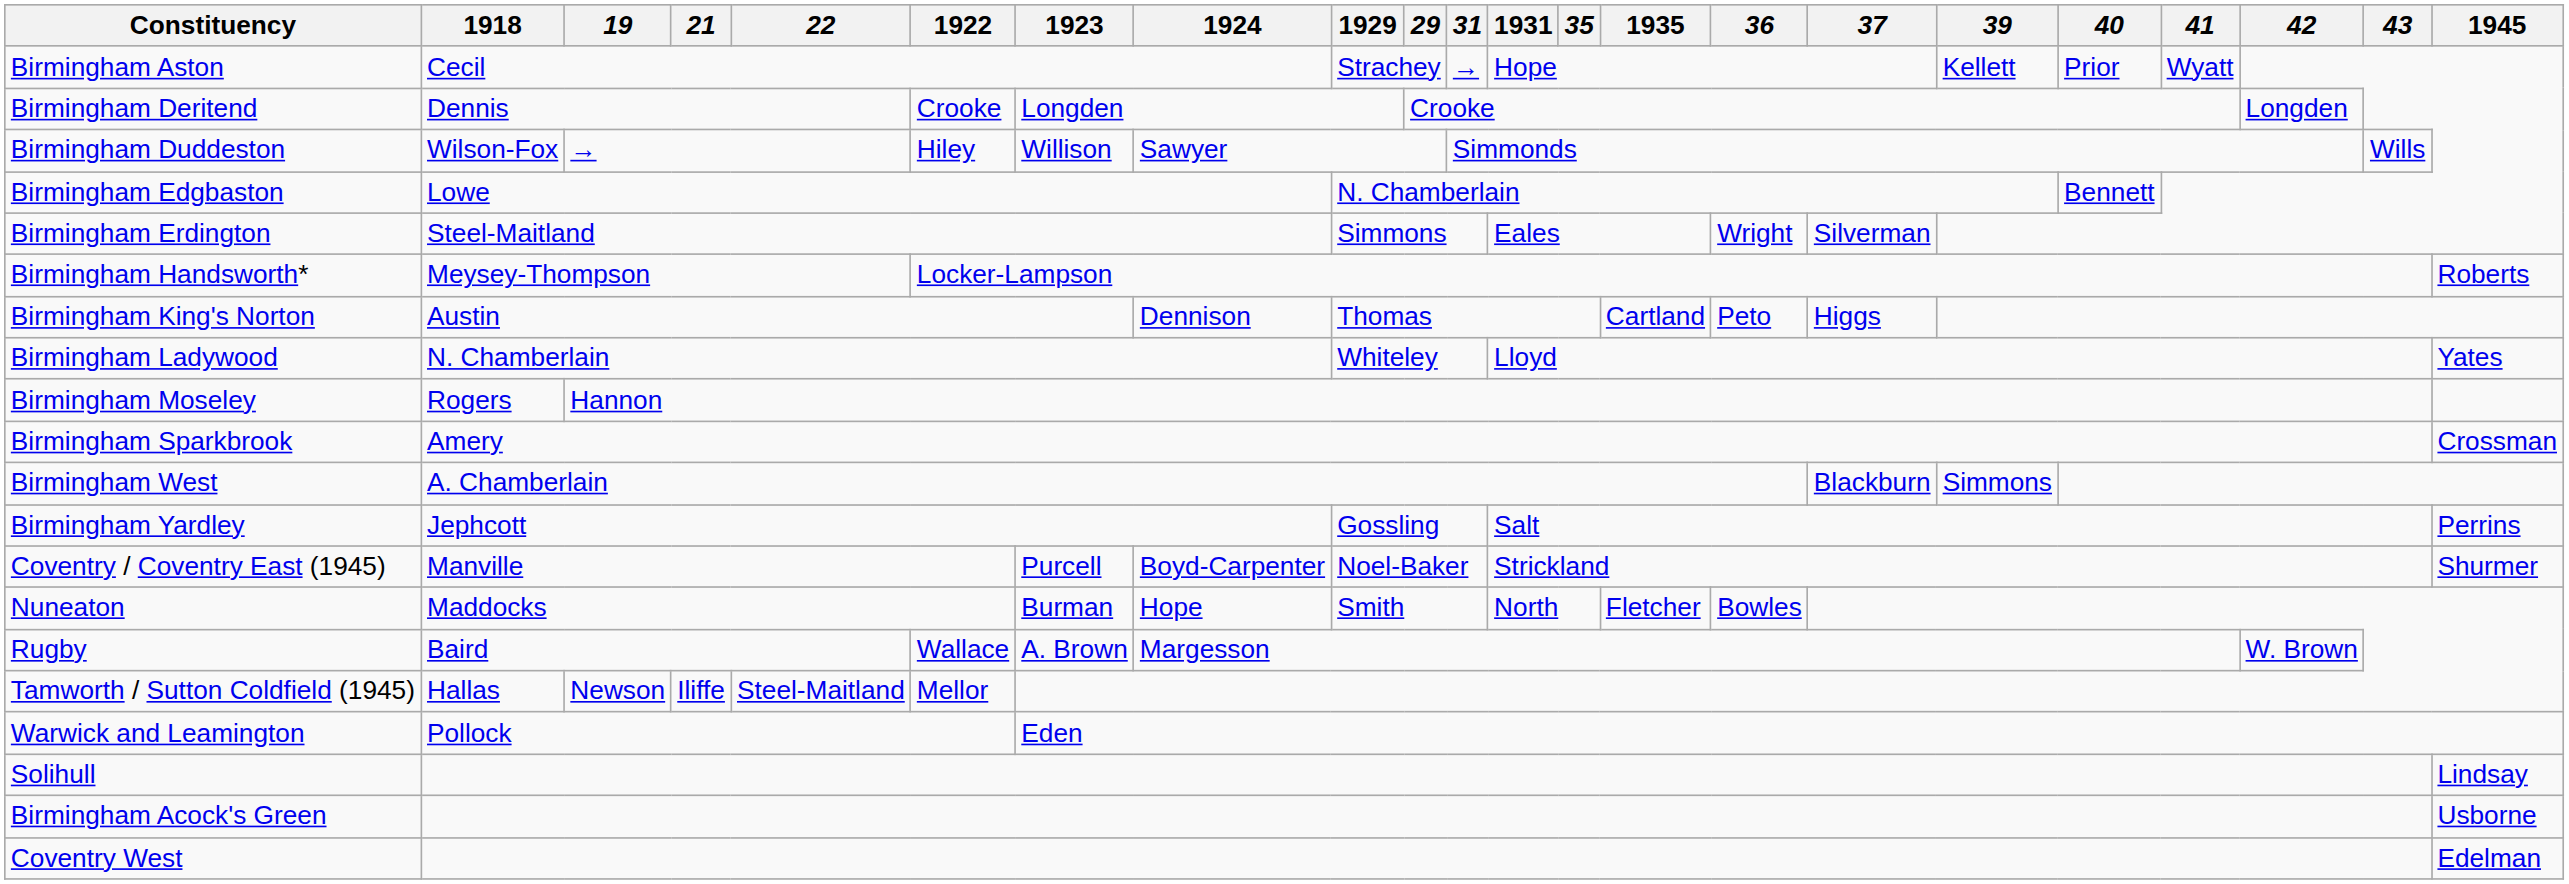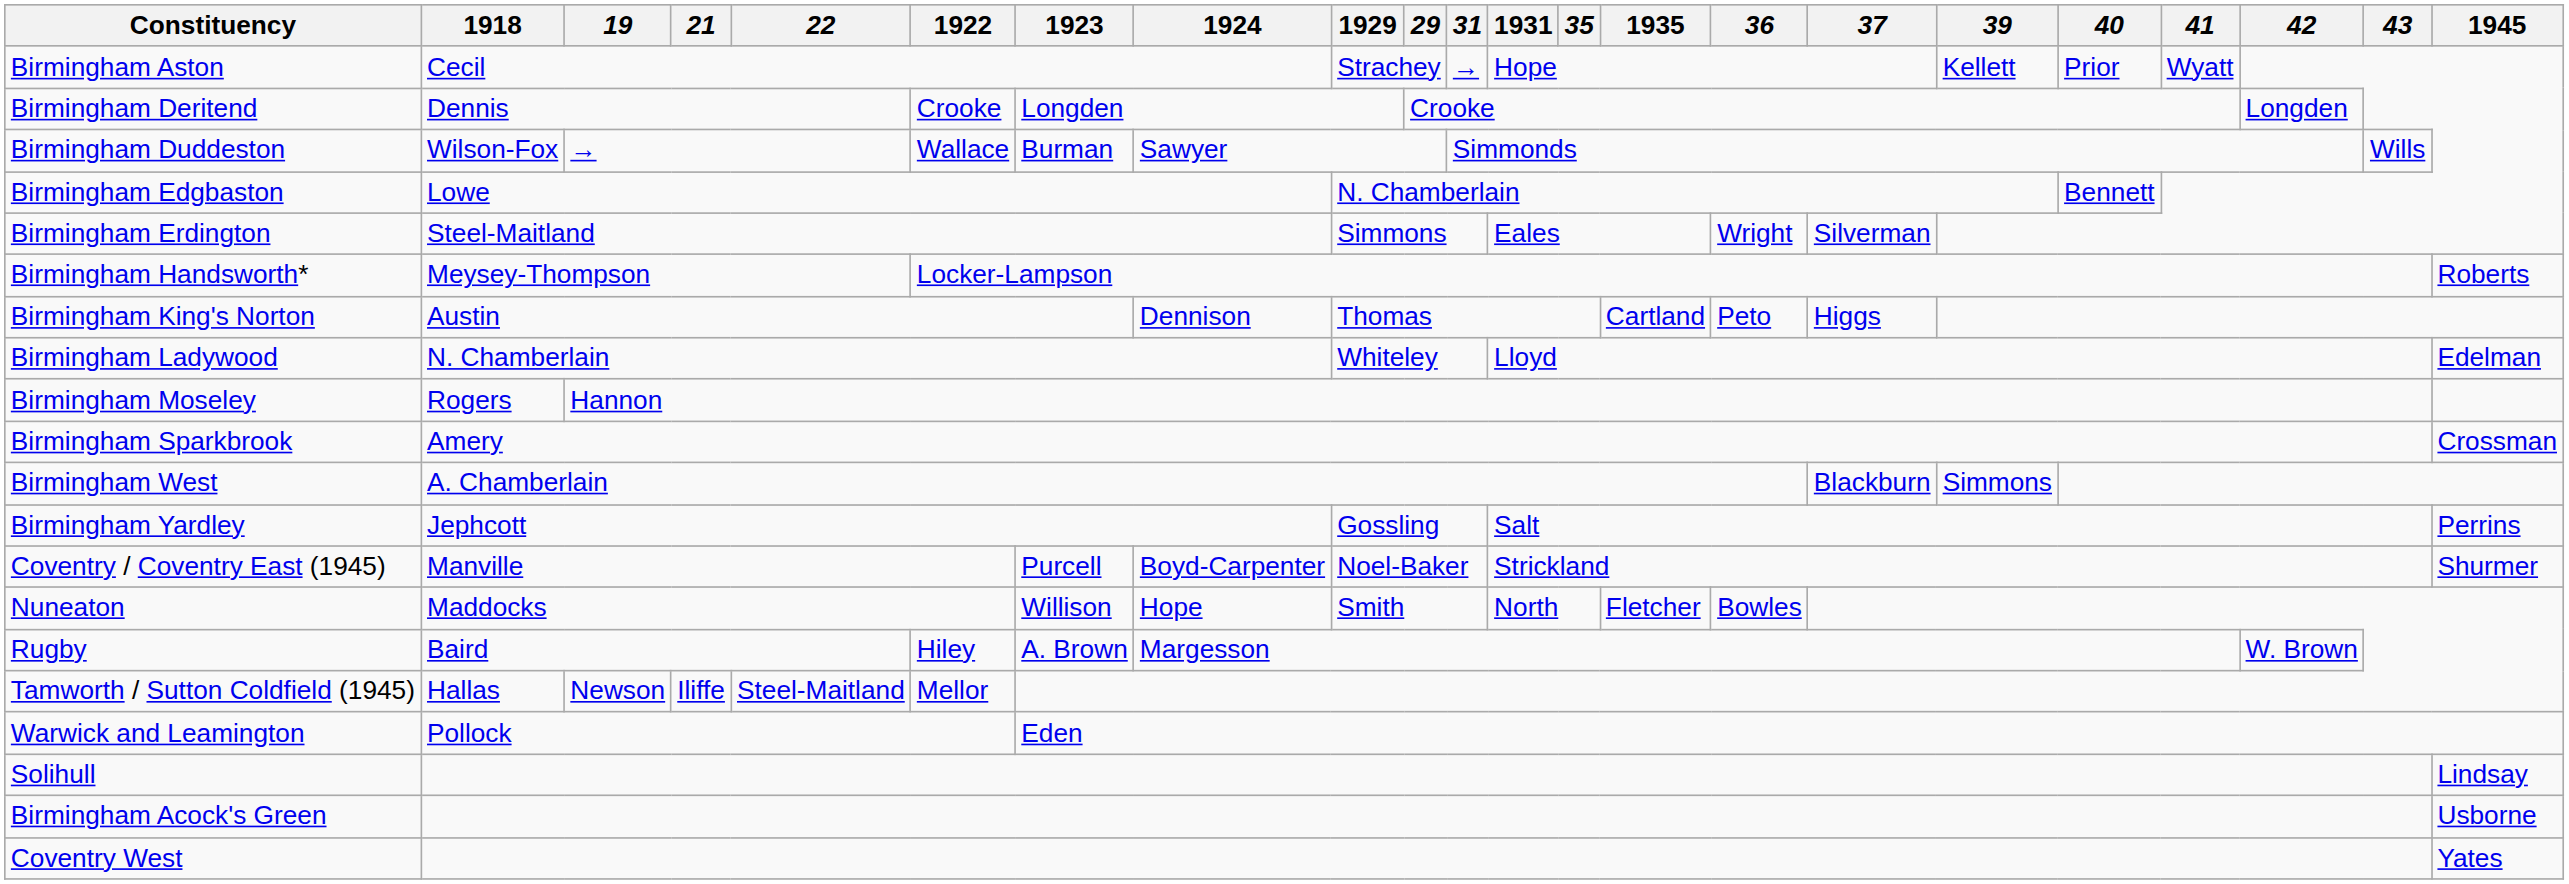(946, 150) Hiley -> (963, 150) Wallace
(1066, 150) Willison -> (1067, 150) Burman
(2470, 358) Yates -> (2489, 358) Edelman
(1067, 607) Burman -> (1066, 607) Willison
(963, 649) Wallace -> (946, 649) Hiley
(2489, 857) Edelman -> (2470, 857) Yates
